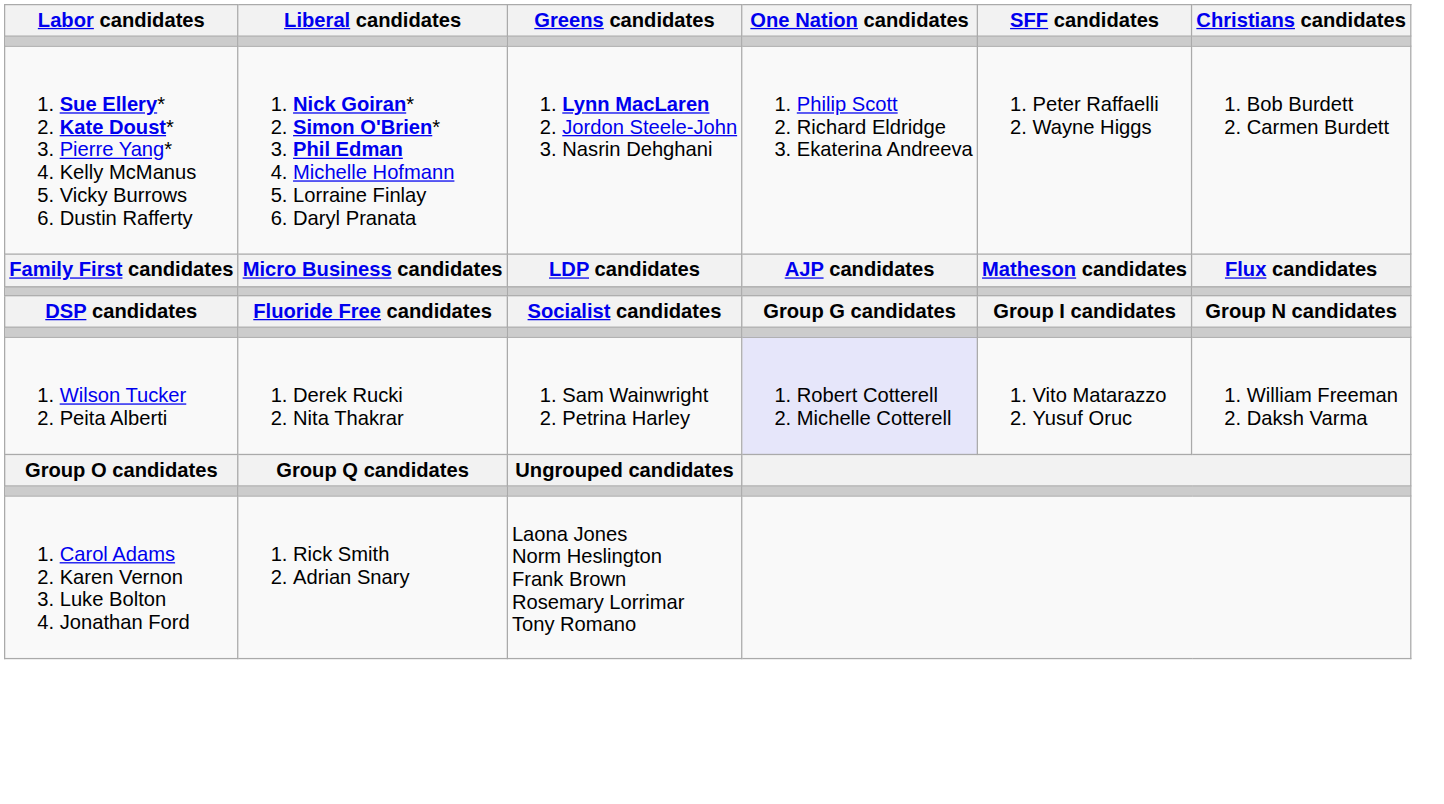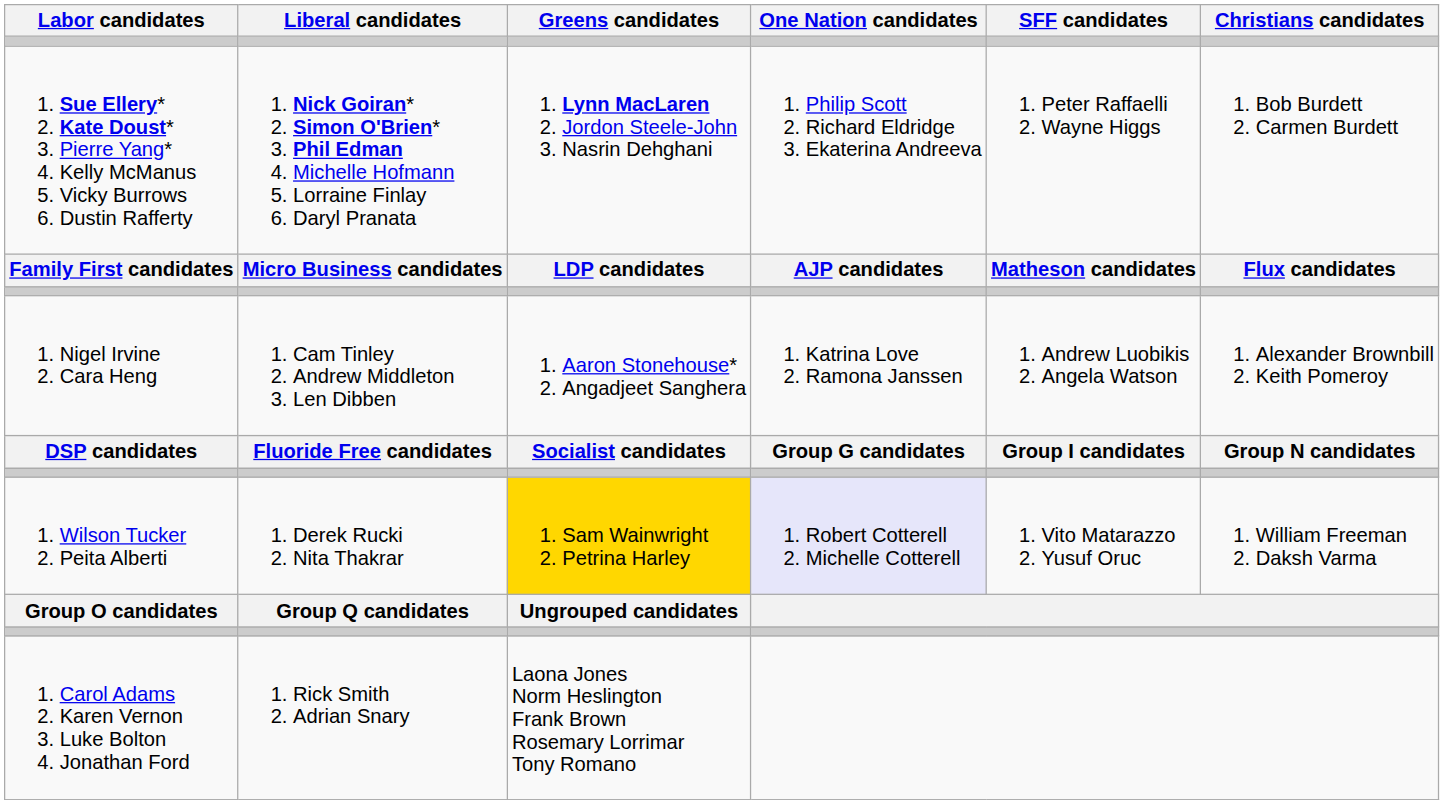+ row: (121, 366)
(625, 407) no background -> (629, 547) gold background
